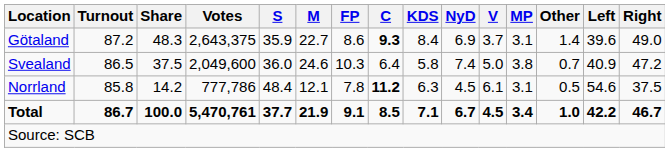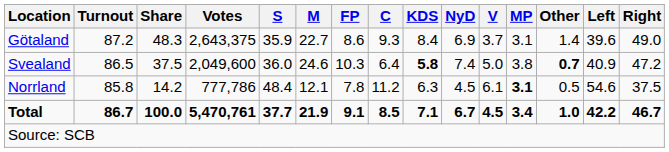(389, 40) bold -> (389, 40) normal
(428, 64) normal -> (428, 64) bold
(569, 64) normal -> (569, 64) bold
(386, 87) bold -> (385, 87) normal
(522, 87) normal -> (522, 87) bold
